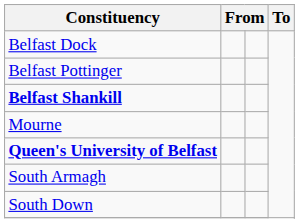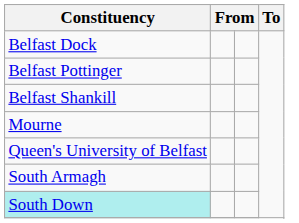(65, 97) bold -> (62, 97) normal
(113, 151) bold -> (108, 151) normal
(51, 204) no background -> (51, 204) paleturquoise background
